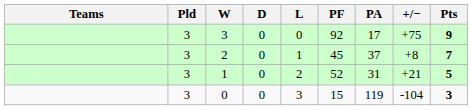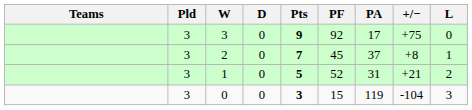columns swapped: (299, 14) <-> (449, 14)
